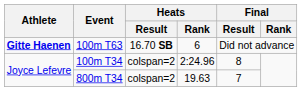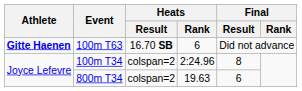(239, 78) 7 -> (239, 78) 6
